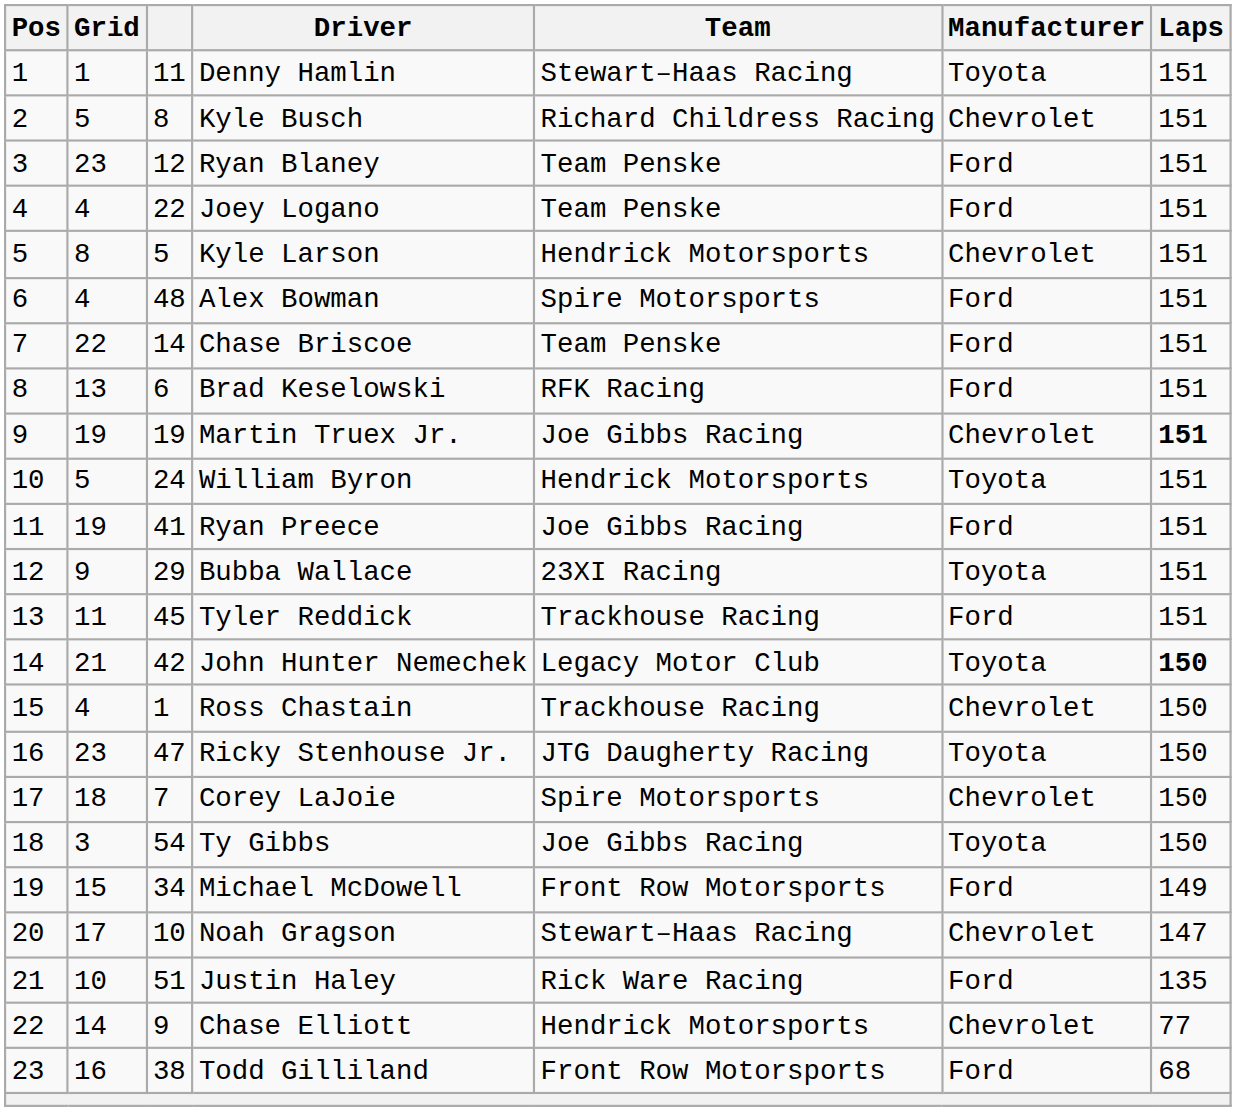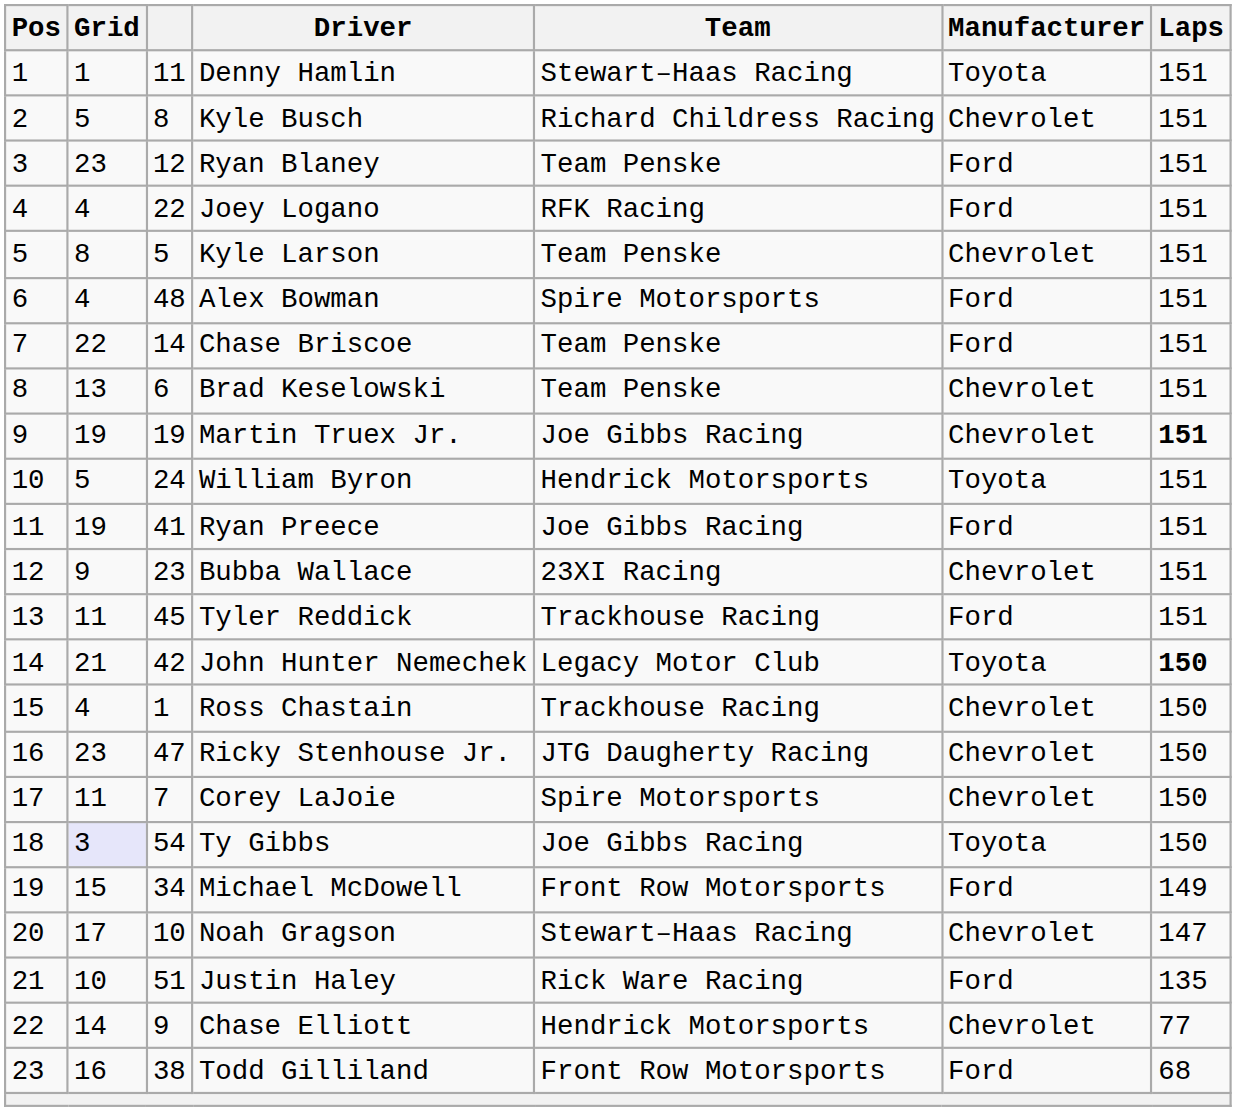(631, 209) Team Penske -> (623, 209) RFK Racing
(705, 254) Hendrick Motorsports -> (631, 254) Team Penske
(623, 390) RFK Racing -> (631, 390) Team Penske
(981, 390) Ford -> (1022, 390) Chevrolet
(169, 572) 29 -> (169, 572) 23
(997, 572) Toyota -> (1022, 572) Chevrolet
(997, 753) Toyota -> (1022, 753) Chevrolet
(90, 798) 18 -> (90, 798) 11
(82, 844) no background -> (82, 844) lavender background
